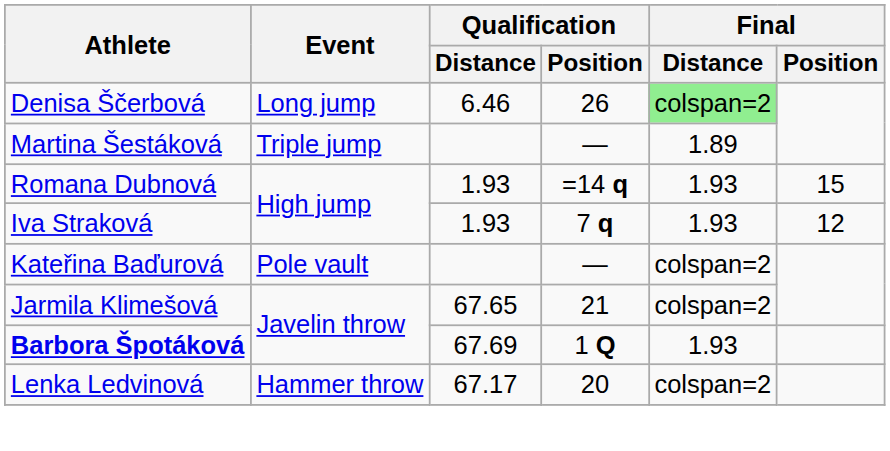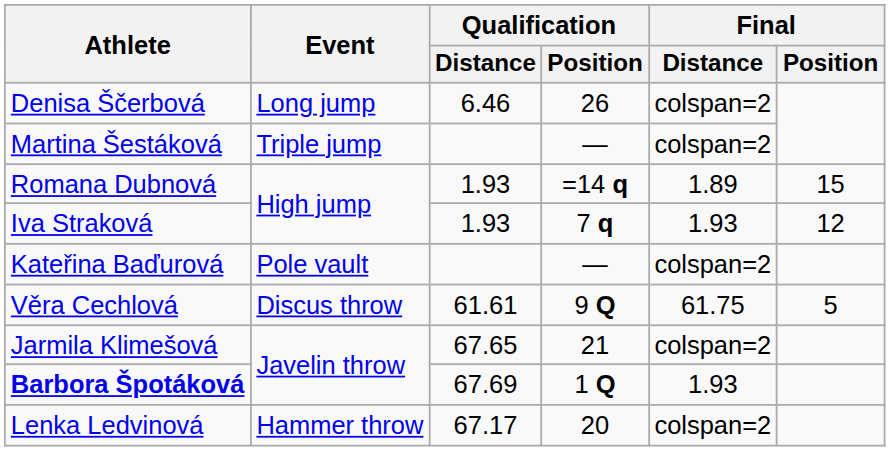(713, 104) lightgreen background -> (713, 104) no background
(713, 144) 1.89 -> (713, 144) colspan=2
(713, 184) 1.93 -> (713, 184) 1.89
+ row: (94, 305)
